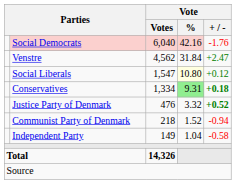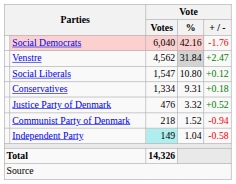(191, 58) no background -> (191, 58) lightgrey background
(191, 74) lightyellow background -> (191, 74) no background
(193, 89) lightgreen background -> (193, 89) no background
(217, 89) bold -> (217, 89) normal
(217, 105) bold -> (217, 105) normal
(168, 136) no background -> (168, 136) paleturquoise background
